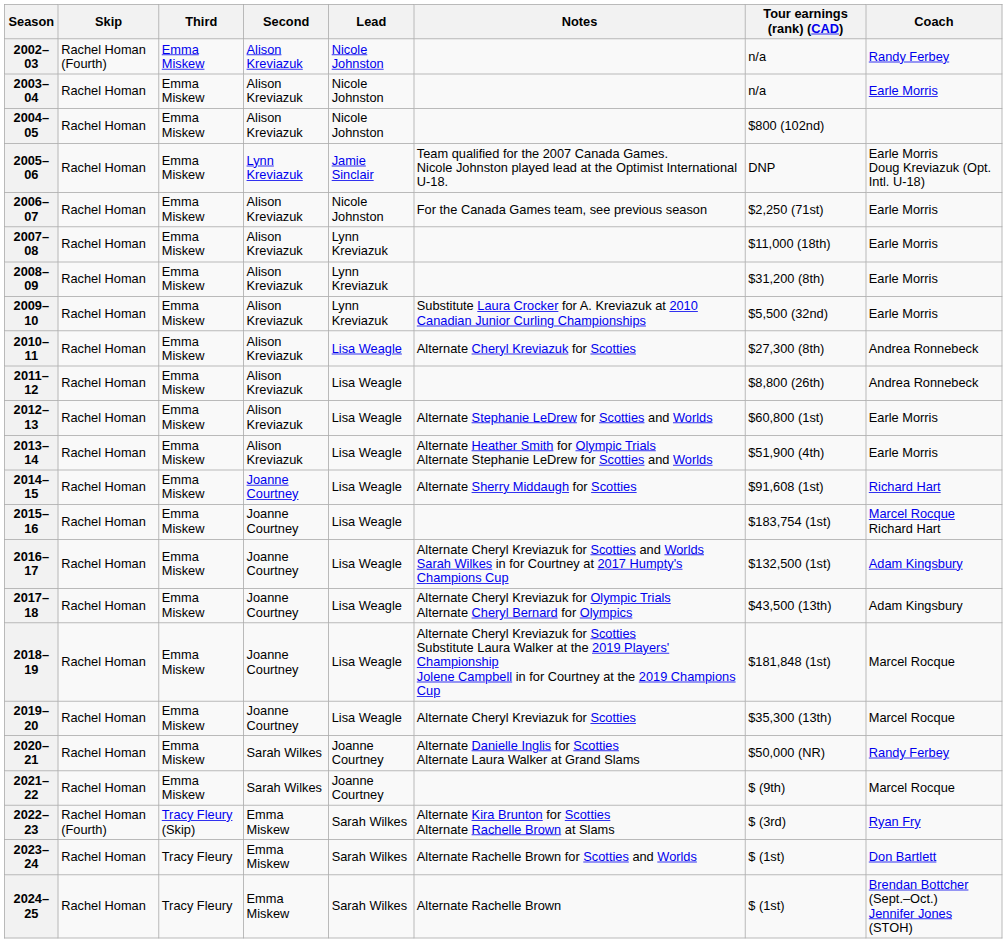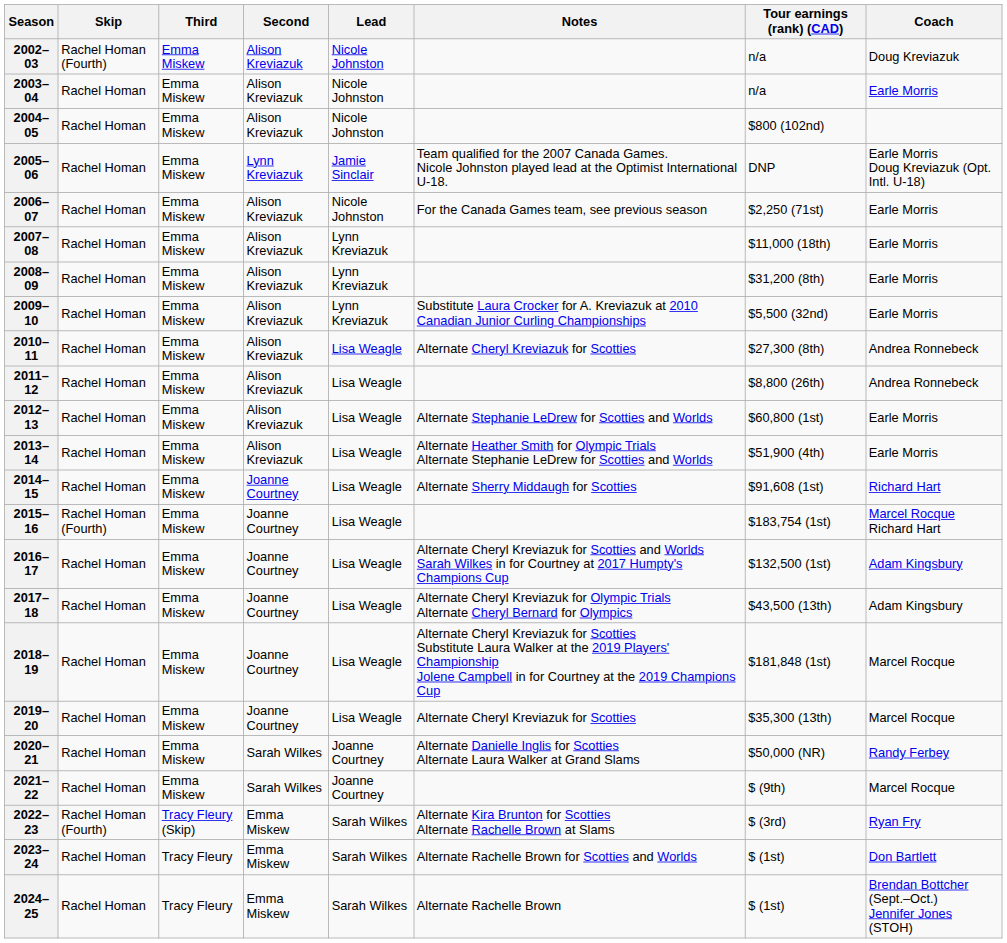(909, 56) Randy Ferbey -> (914, 56) Doug Kreviazuk
(104, 522) Rachel Homan -> (104, 522) Rachel Homan (Fourth)
